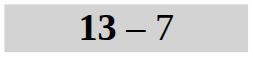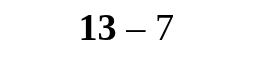(126, 27) lightgrey background -> (126, 27) no background
